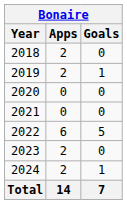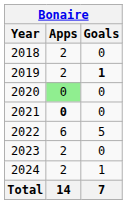(102, 73) normal -> (102, 73) bold
(63, 92) no background -> (63, 92) lightgreen background
(63, 112) normal -> (63, 112) bold
